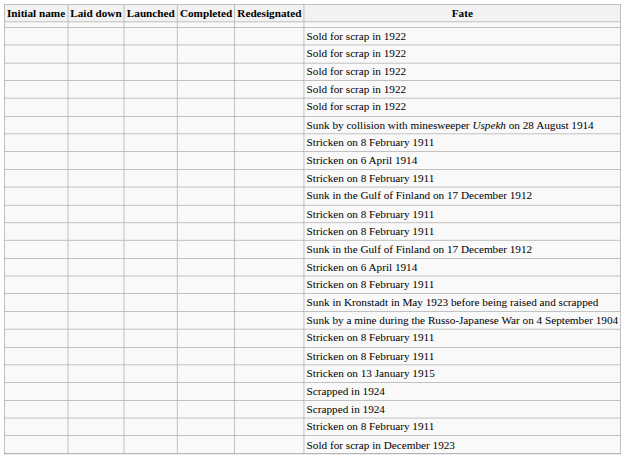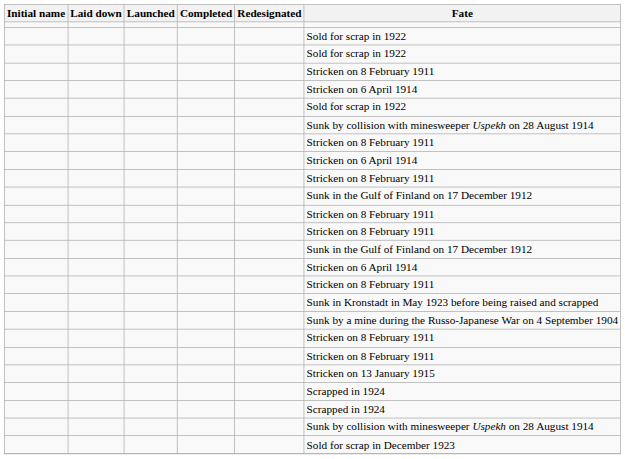(356, 71) Sold for scrap in 1922 -> (370, 71) Stricken on 8 February 1911
(356, 89) Sold for scrap in 1922 -> (362, 89) Stricken on 6 April 1914
(370, 427) Stricken on 8 February 1911 -> (450, 427) Sunk by collision with minesweeper Uspekh on 28 August 1914
